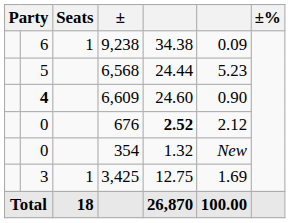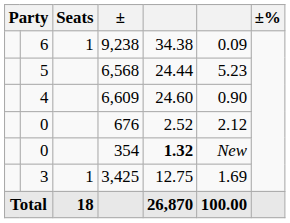(44, 97) bold -> (44, 97) normal
(178, 124) bold -> (178, 124) normal
(178, 151) normal -> (178, 151) bold
